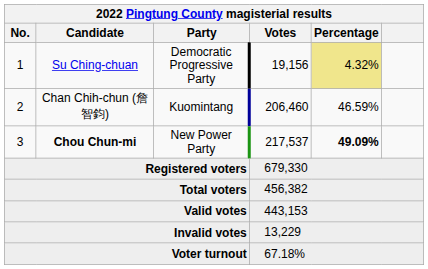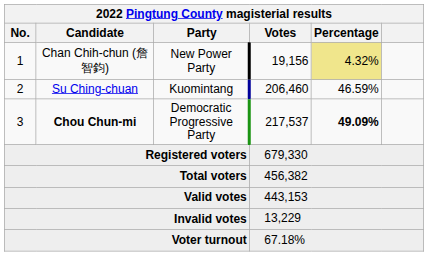(95, 65) Su Ching-chuan -> (95, 60) Chan Chih-chun (詹智鈞)
(201, 65) Democratic Progressive Party -> (201, 61) New Power Party
(95, 106) Chan Chih-chun (詹智鈞) -> (95, 89) Su Ching-chuan
(201, 141) New Power Party -> (201, 121) Democratic Progressive Party
